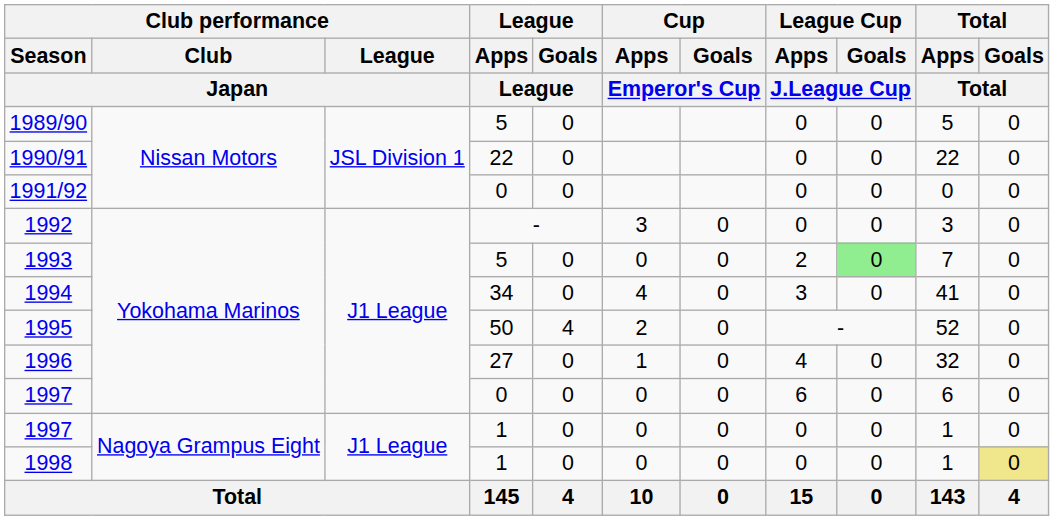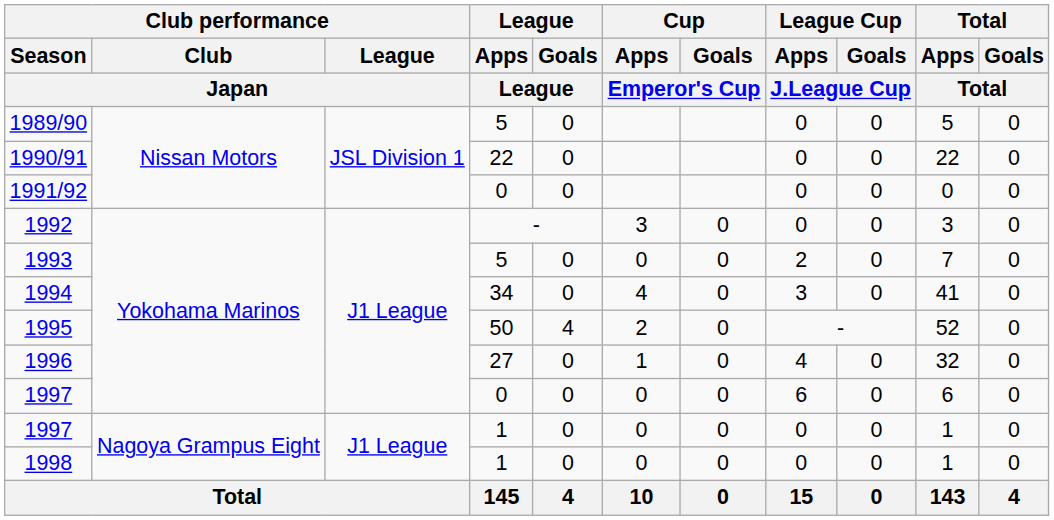(877, 259) lightgreen background -> (877, 259) no background
(1014, 463) khaki background -> (1014, 463) no background
